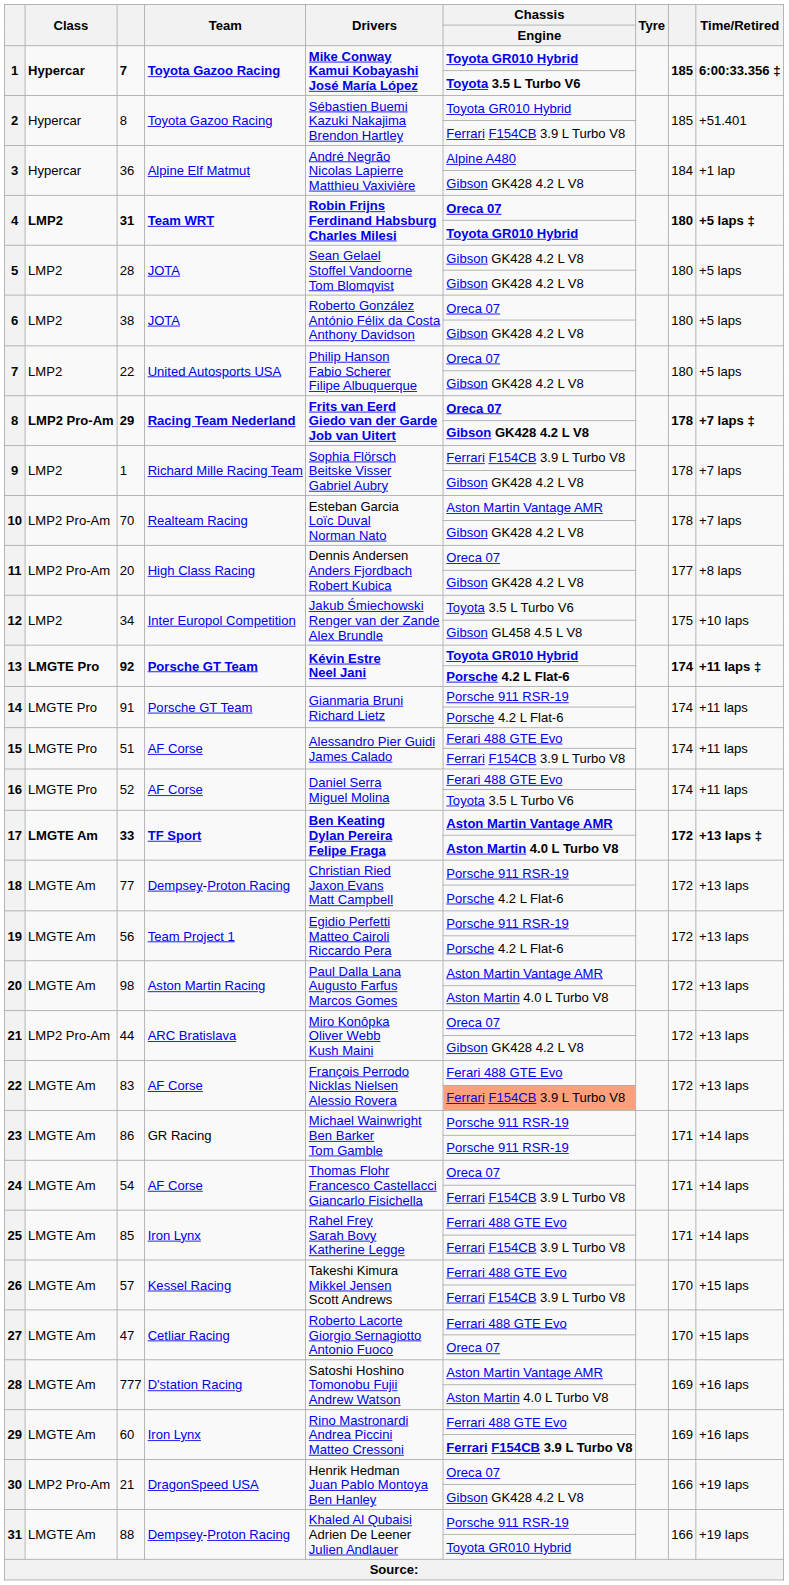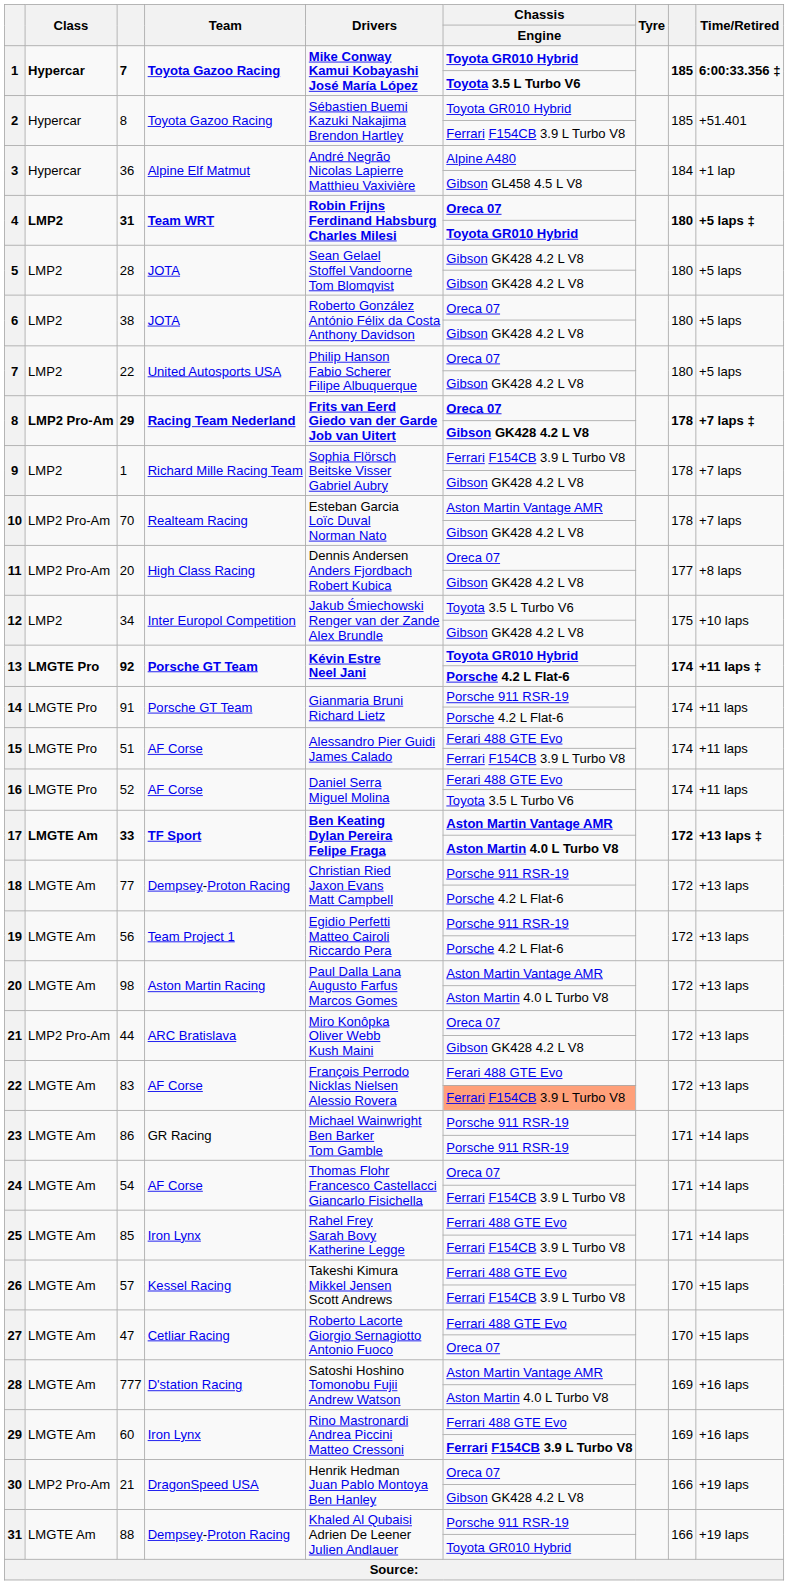(515, 183) Gibson GK428 4.2 L V8 -> (514, 183) Gibson GL458 4.5 L V8
(514, 633) Gibson GL458 4.5 L V8 -> (515, 633) Gibson GK428 4.2 L V8
